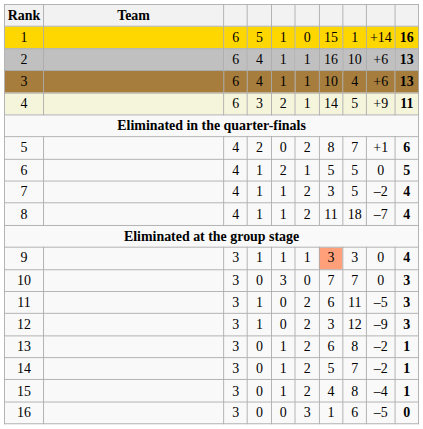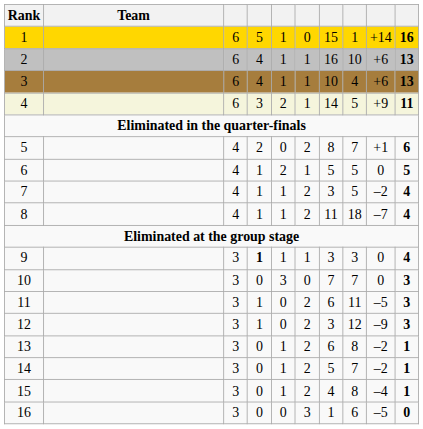(259, 258) normal -> (259, 258) bold
(331, 258) lightsalmon background -> (331, 258) no background
